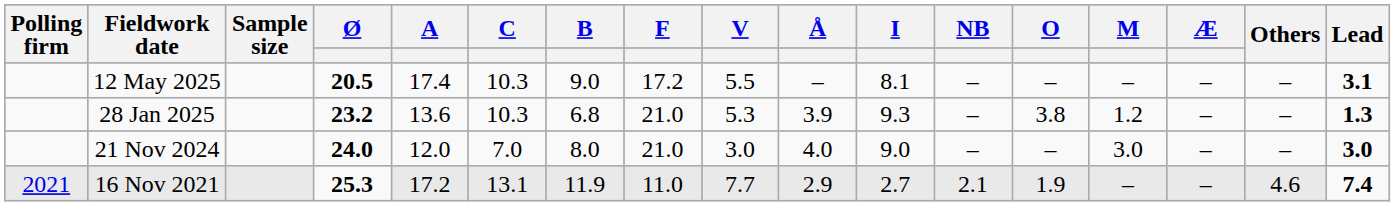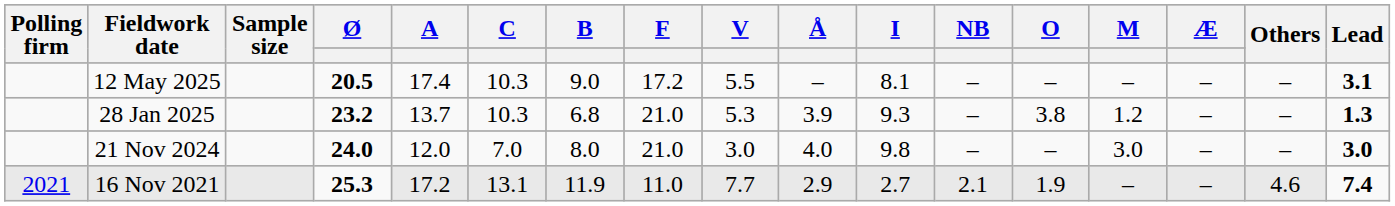(430, 115) 13.6 -> (430, 115) 13.7
(895, 149) 9.0 -> (895, 149) 9.8
